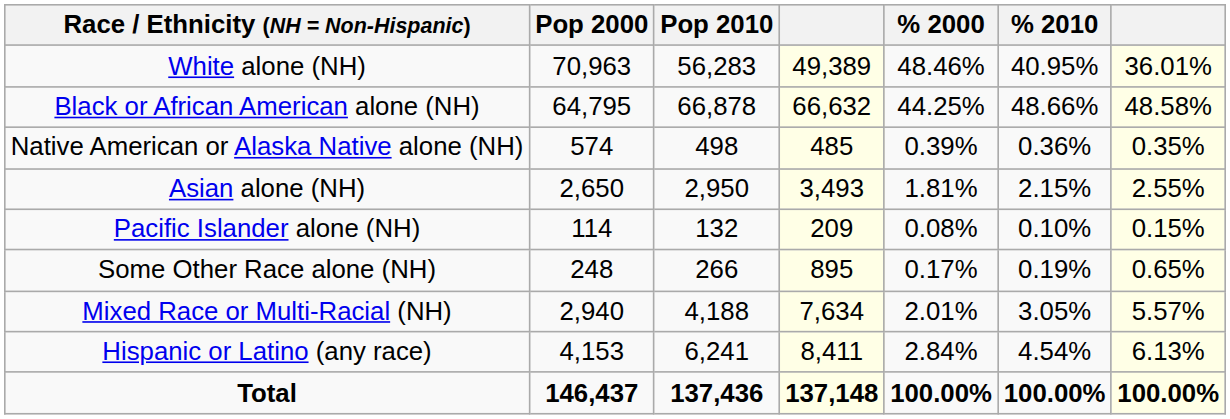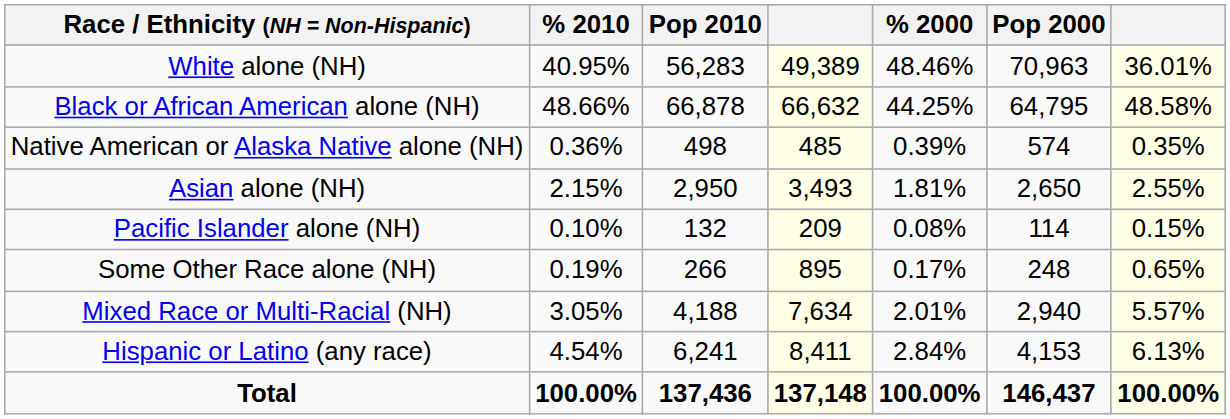columns swapped: (592, 24) <-> (1055, 24)
